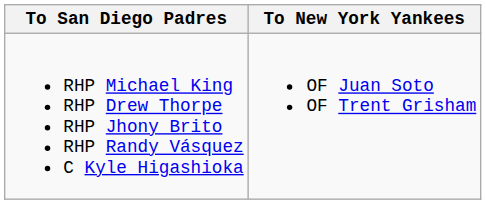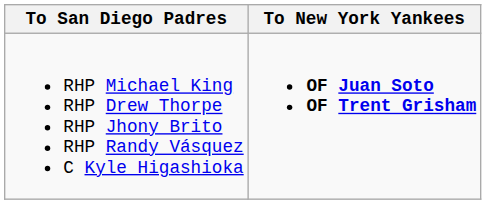(364, 96) normal -> (364, 96) bold
